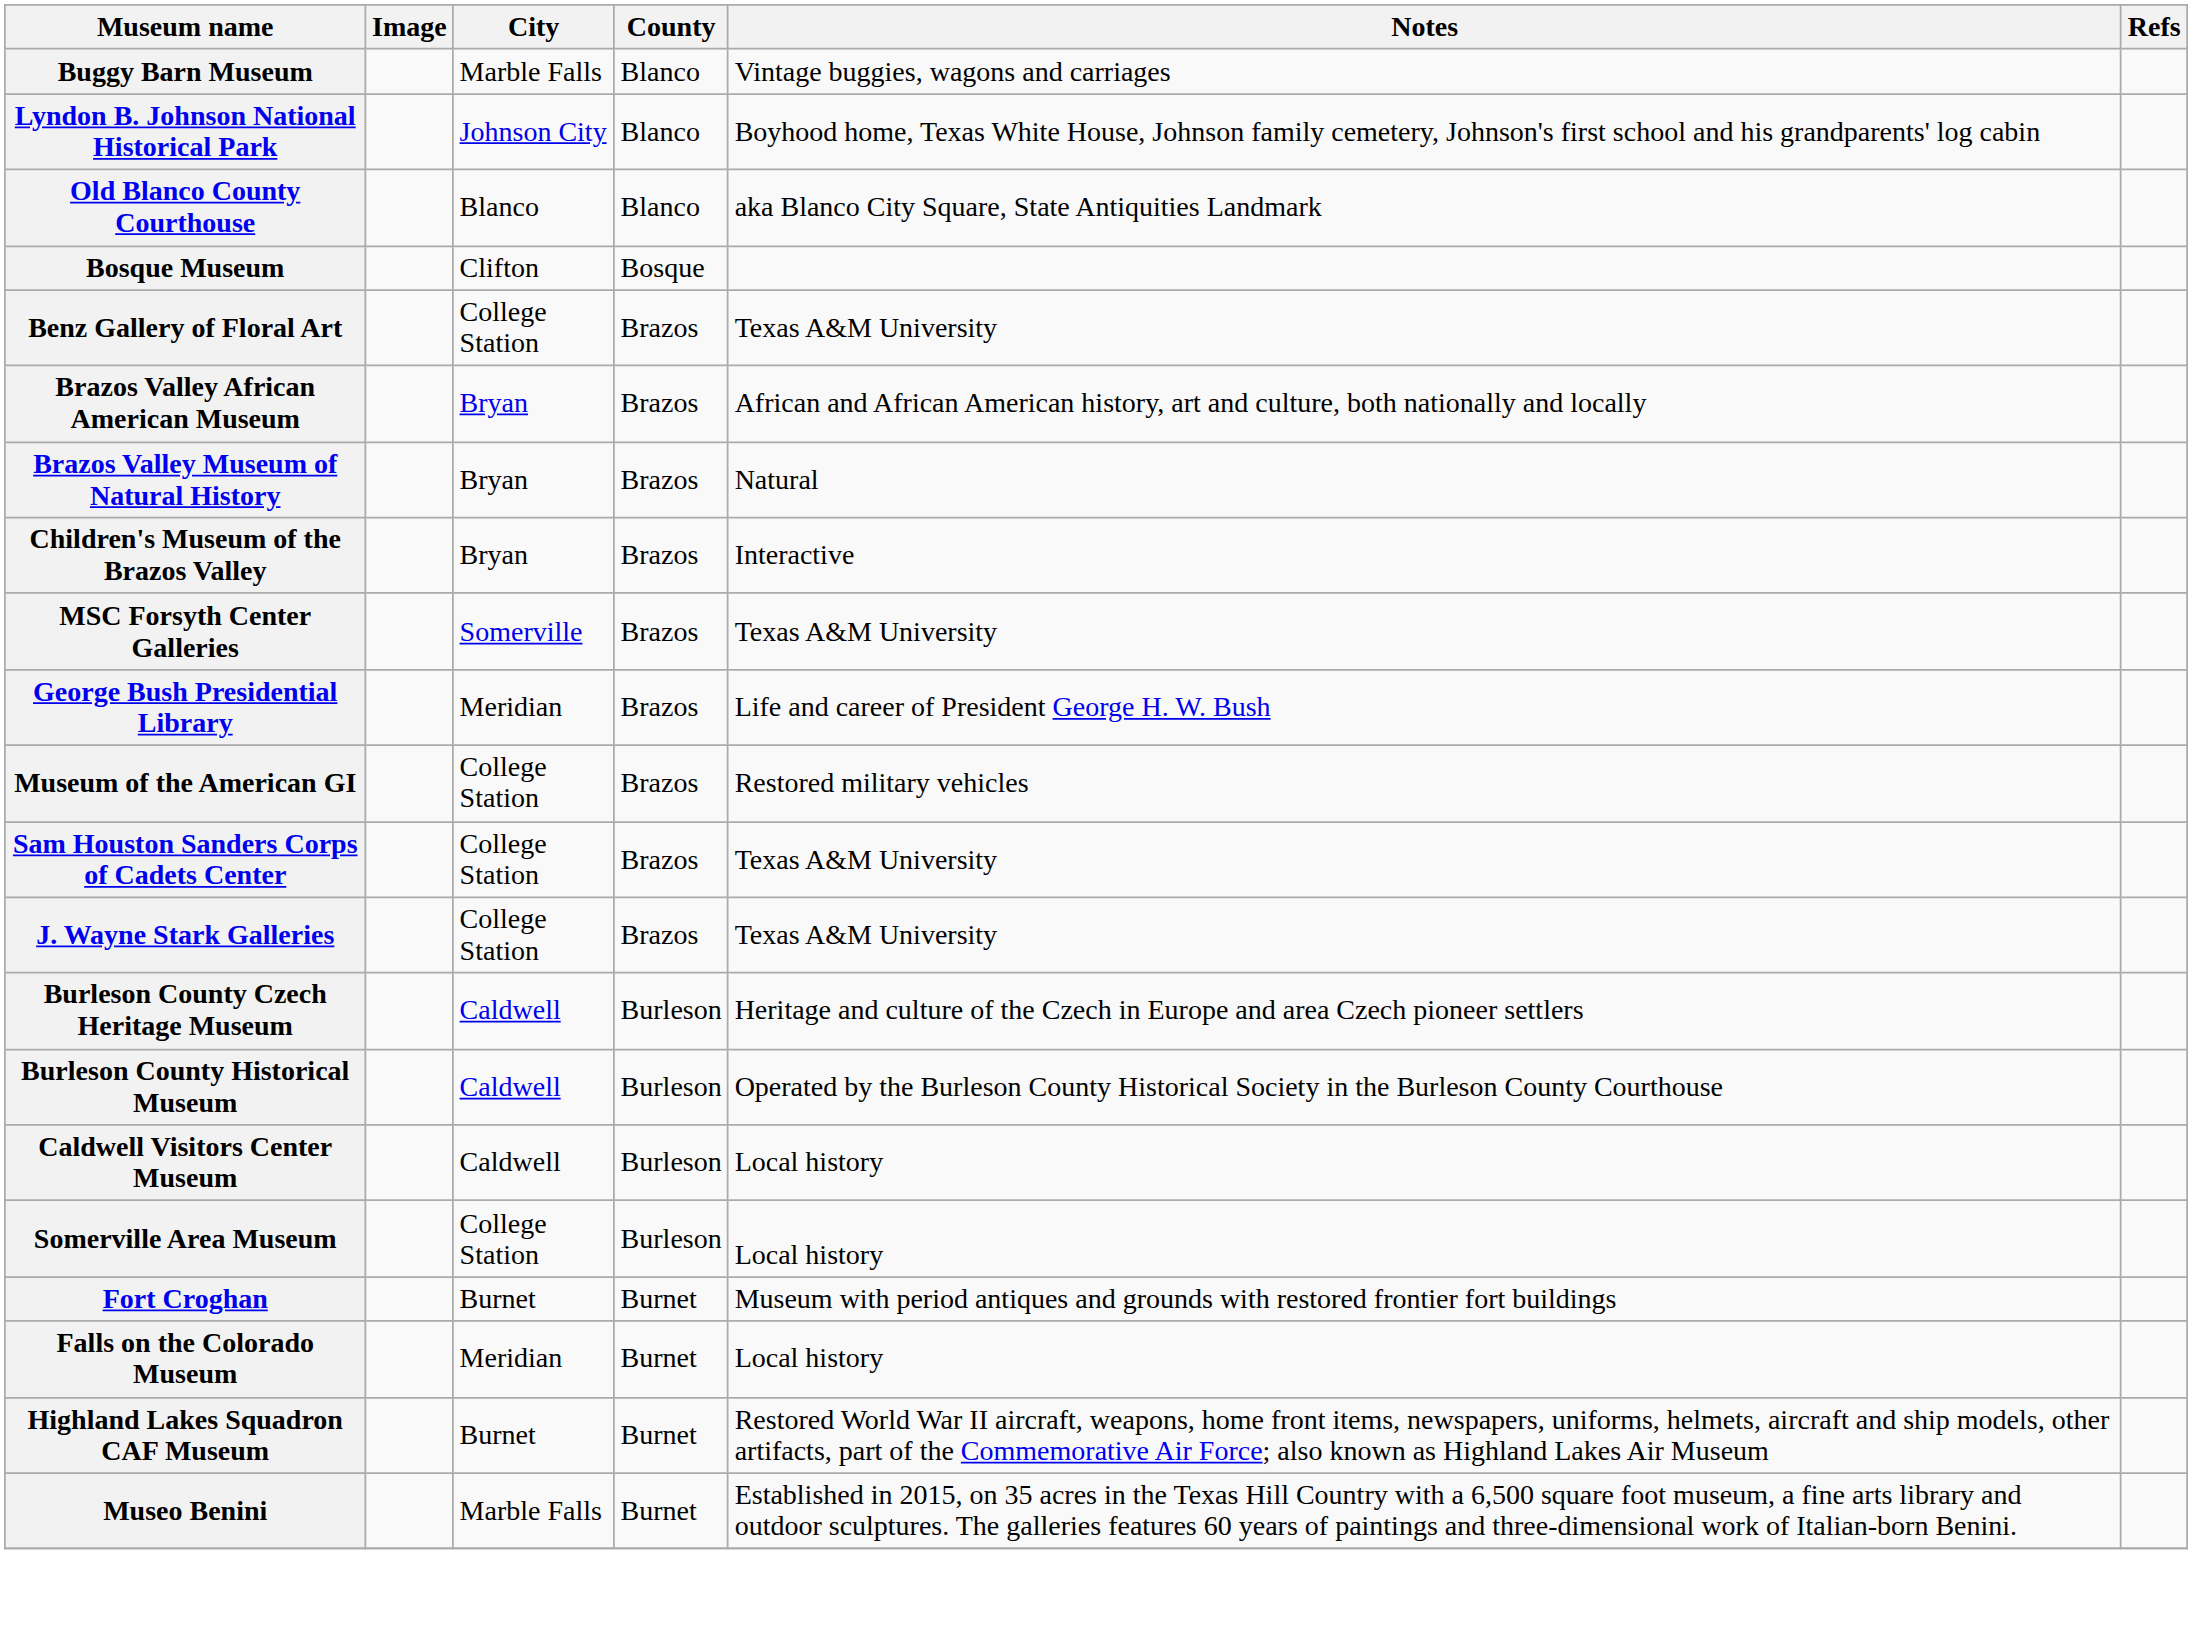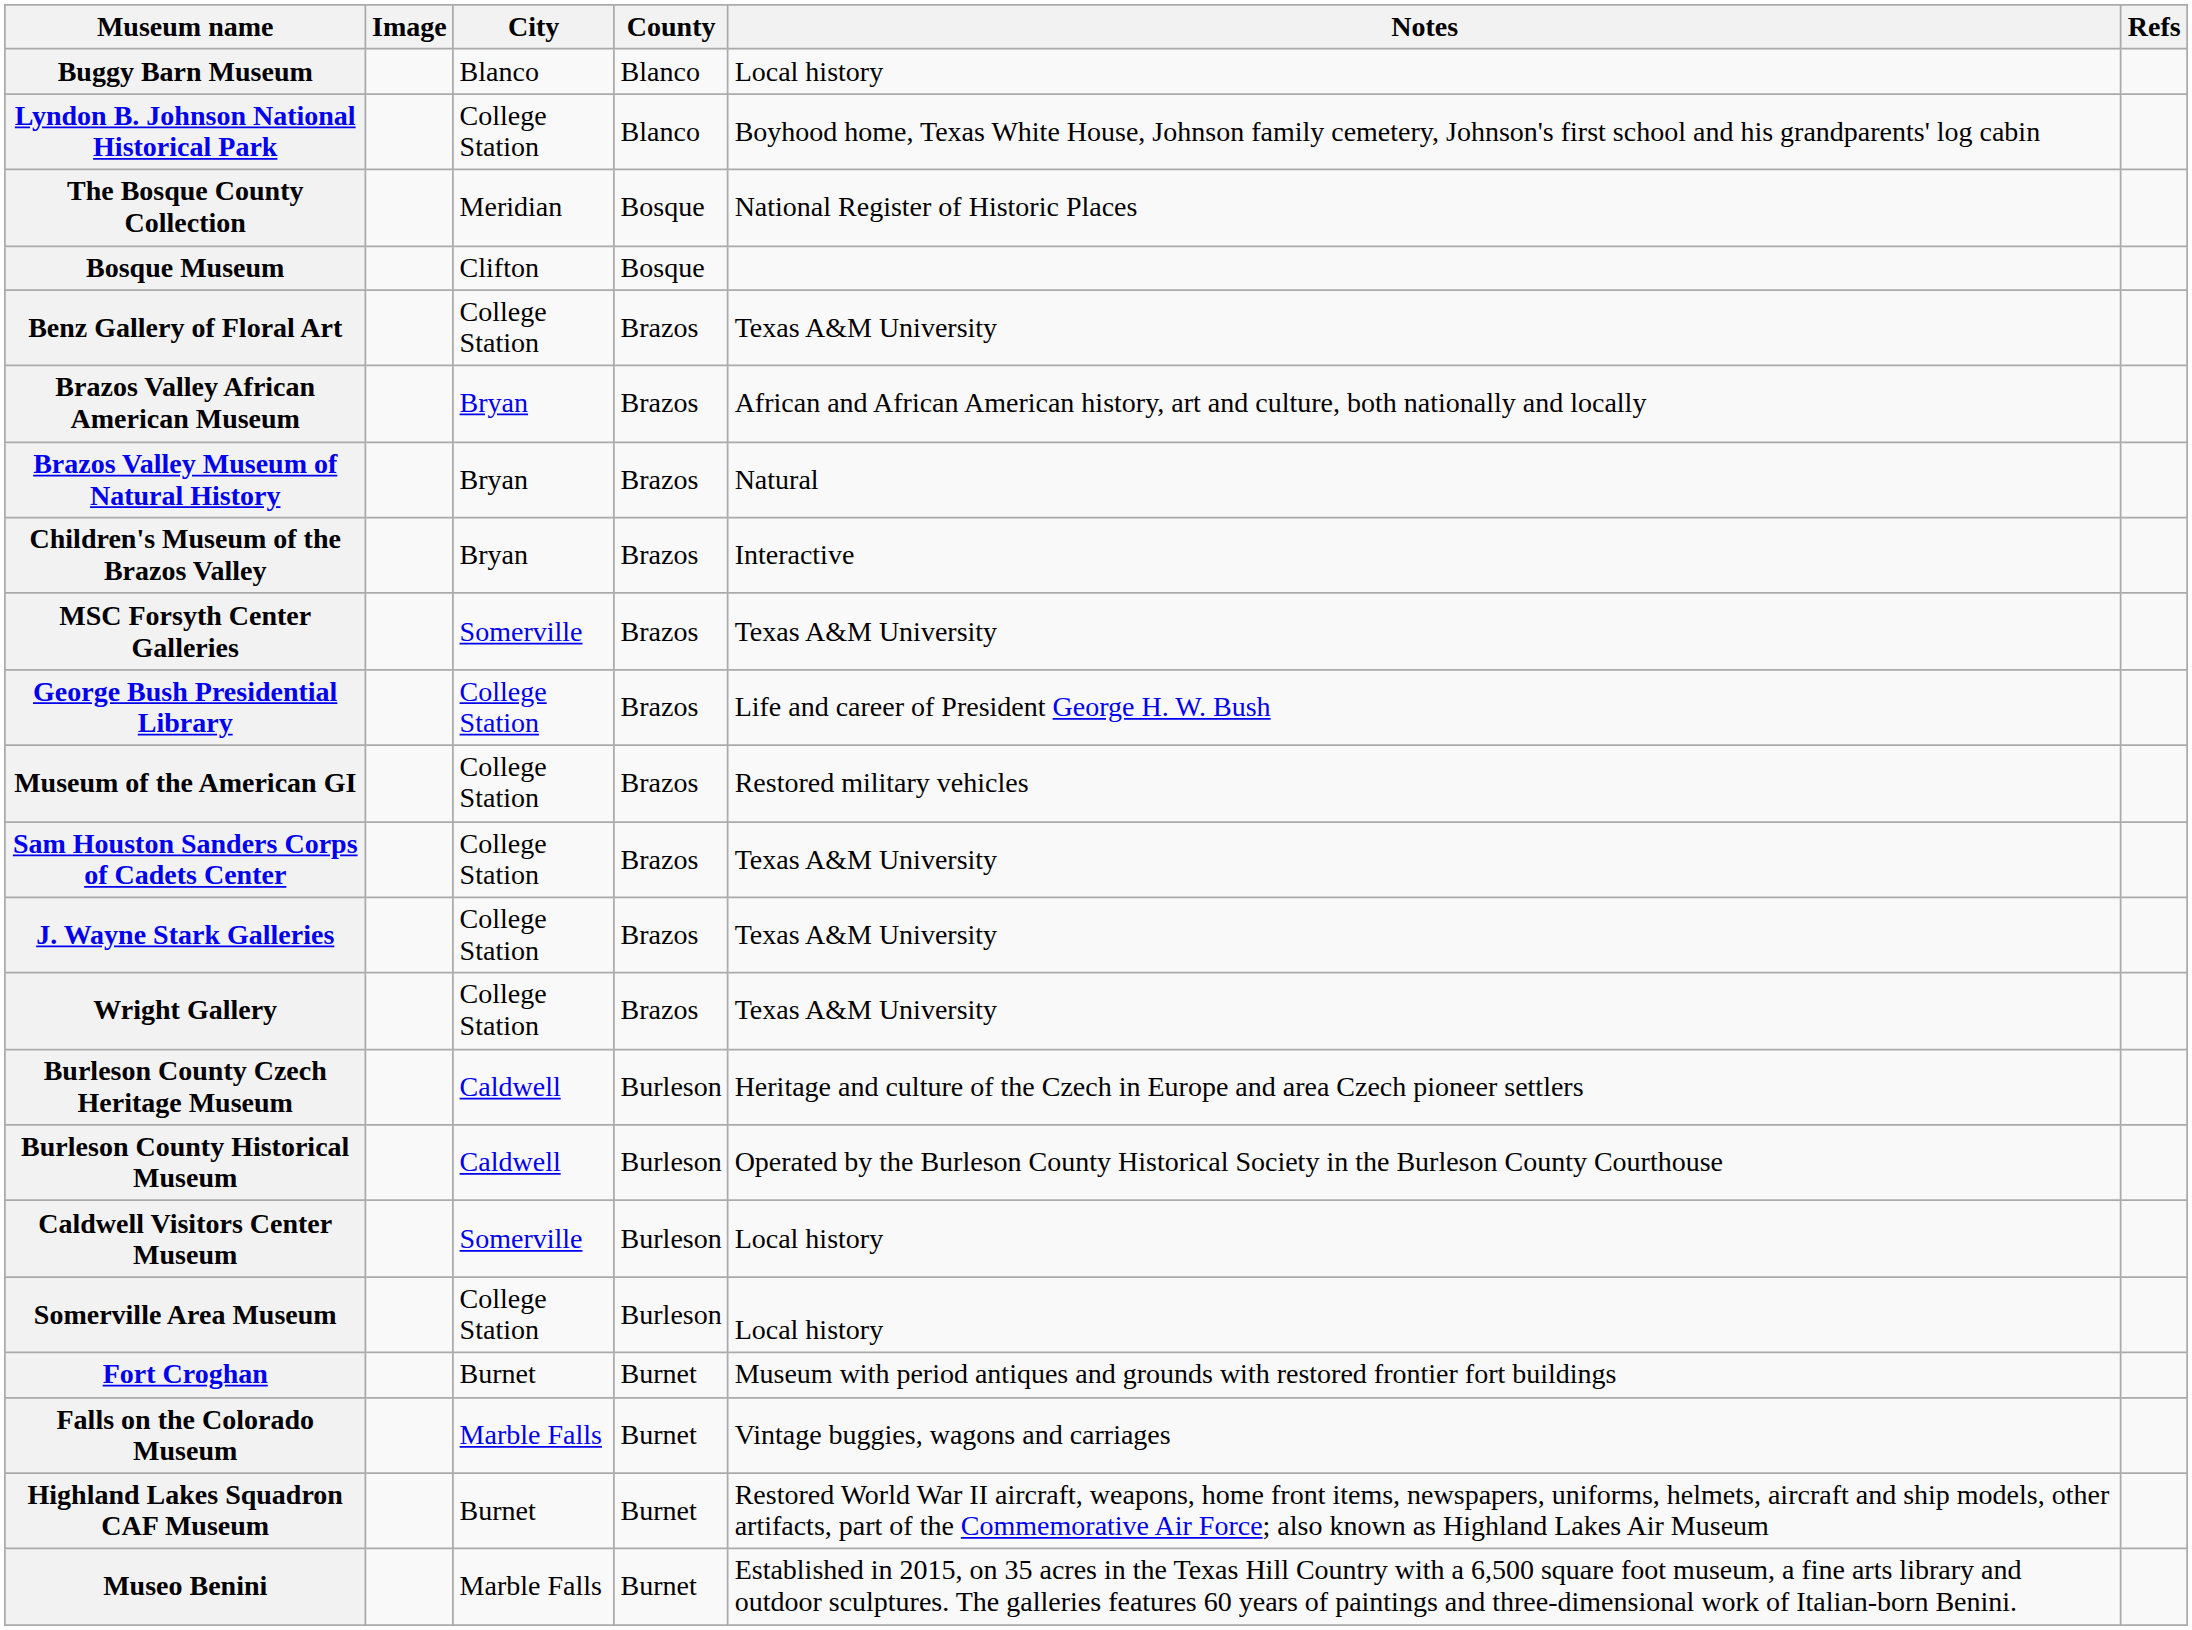(531, 71) Marble Falls -> (499, 71) Blanco
(953, 71) Vintage buggies, wagons and carriages -> (809, 71) Local history
(533, 131) Johnson City -> (503, 131) College Station
- row: (185, 207)
+ row: (185, 207)
(511, 707) Meridian -> (503, 707) College Station
+ row: (185, 1010)
(510, 1162) Caldwell -> (521, 1238) Somerville
(511, 1358) Meridian -> (531, 1434) Marble Falls
(809, 1358) Local history -> (953, 1434) Vintage buggies, wagons and carriages
